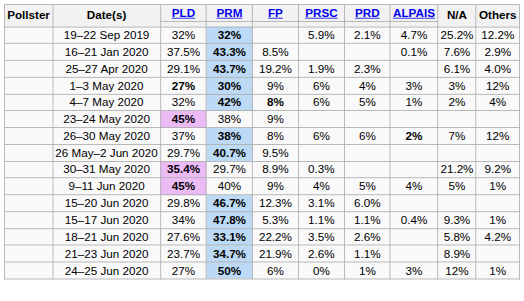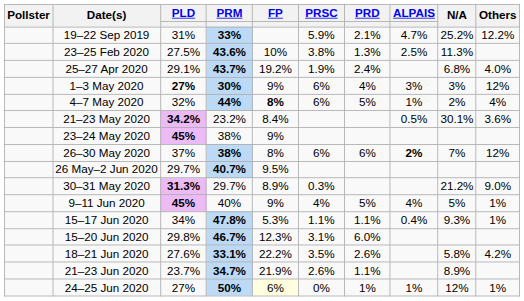(183, 35) 32% -> (183, 35) 31%
(229, 35) 32% -> (229, 35) 33%
- row: (107, 52)
+ row: (107, 52)
(367, 69) 2.3% -> (367, 69) 2.4%
(457, 69) 6.1% -> (457, 69) 6.8%
(229, 103) 42% -> (229, 103) 44%
+ row: (107, 120)
(183, 170) 35.4% -> (183, 187) 31.3%
(498, 170) 9.2% -> (498, 187) 9.0%
rows swapped: (107, 220) <-> (107, 204)
(275, 271) no background -> (275, 288) lightyellow background
(414, 271) 3% -> (414, 288) 1%
